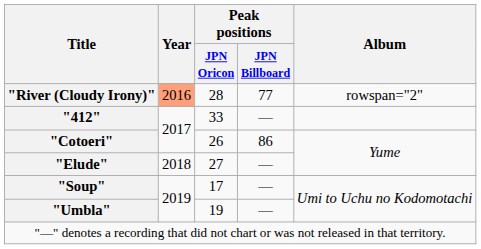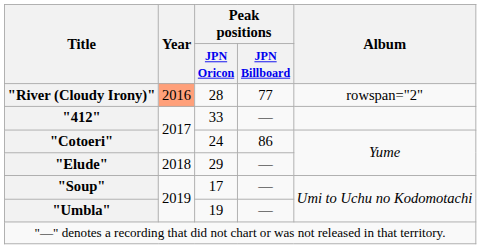(216, 141) 26 -> (216, 141) 24
(216, 164) 27 -> (216, 164) 29
